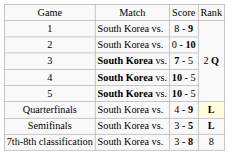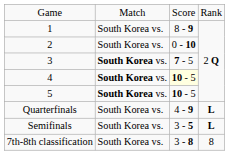(184, 77) no background -> (184, 77) lightyellow background
(211, 110) lightyellow background -> (211, 110) no background
